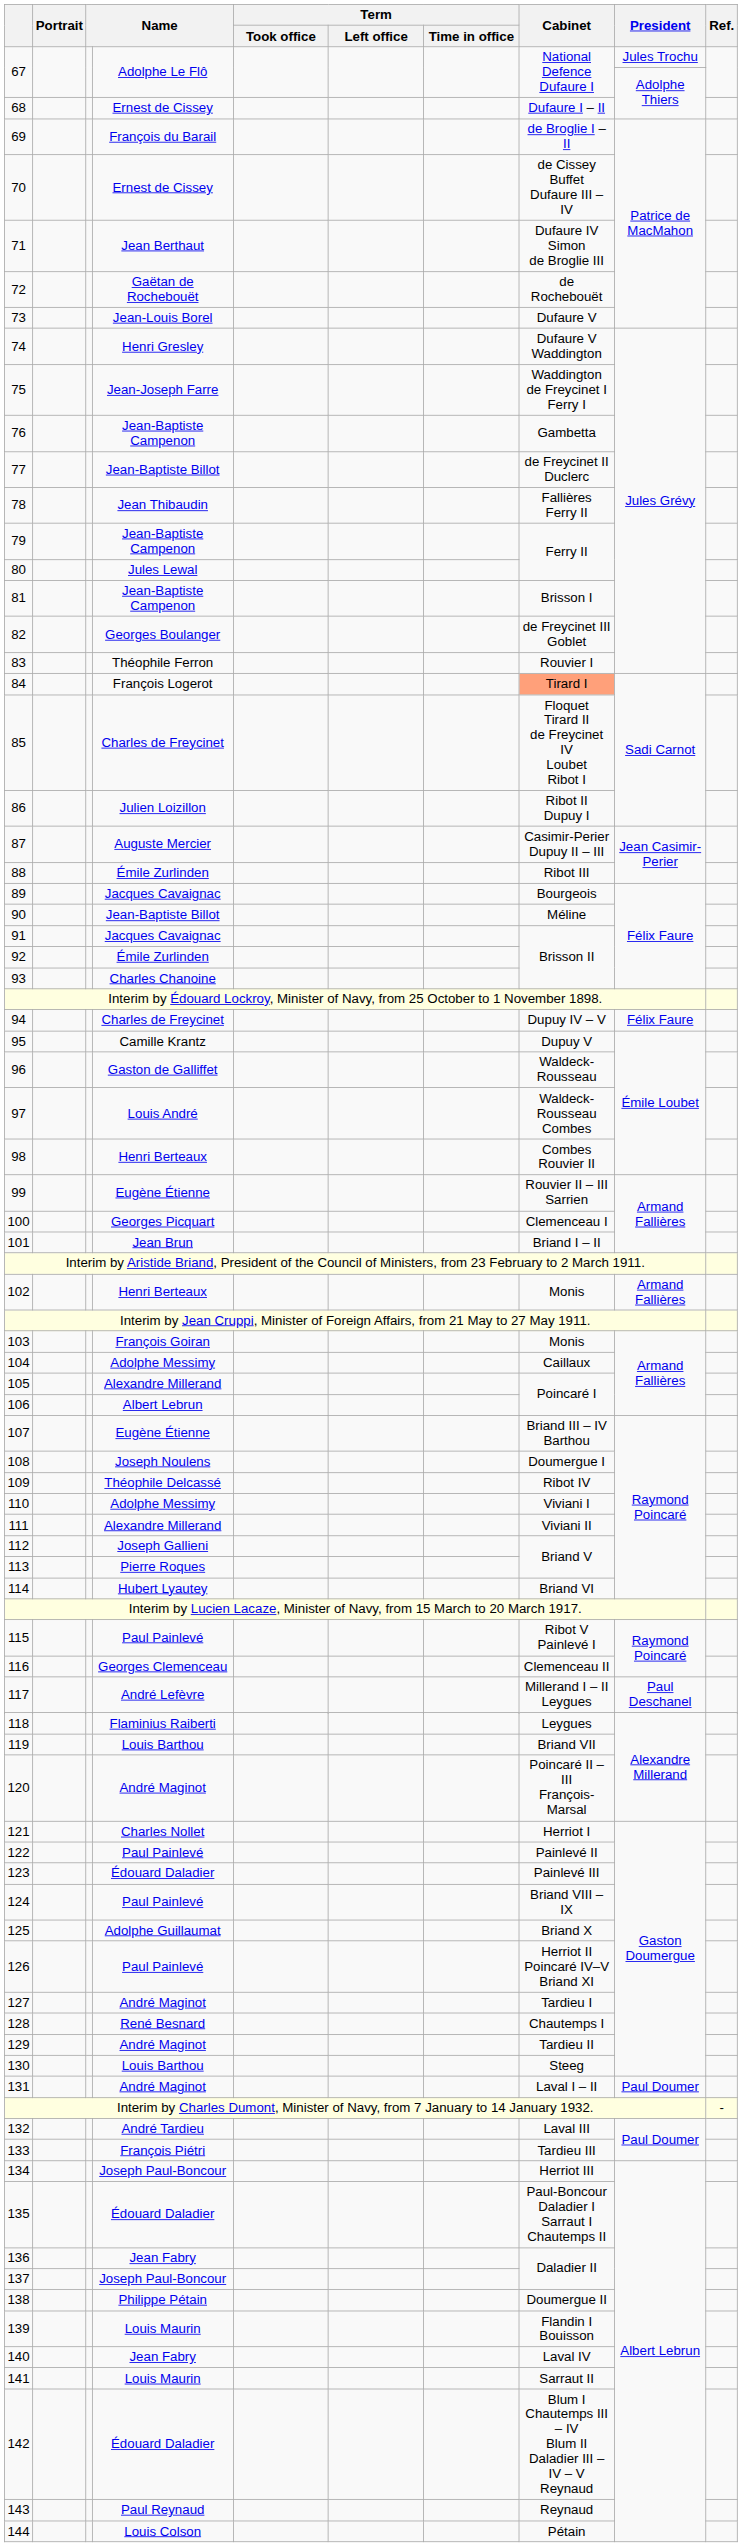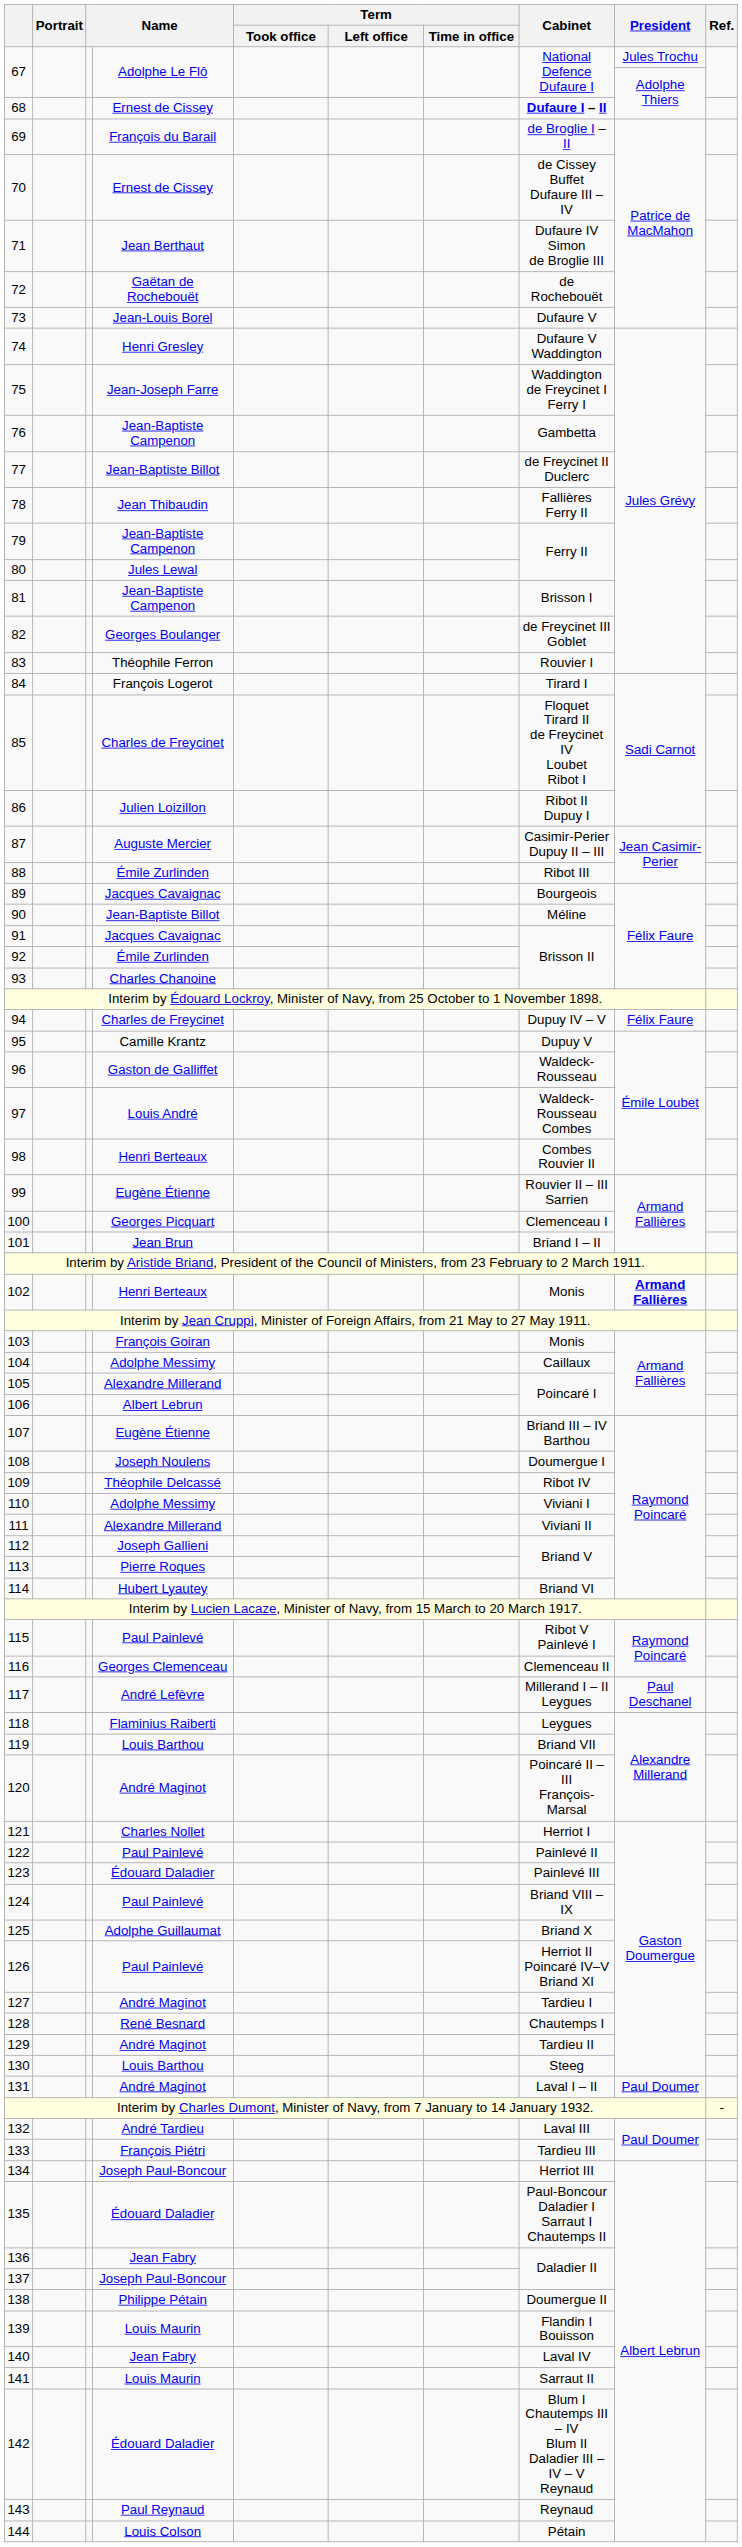(567, 108) normal -> (567, 108) bold
(567, 684) lightsalmon background -> (567, 684) no background
(660, 1292) normal -> (660, 1292) bold
